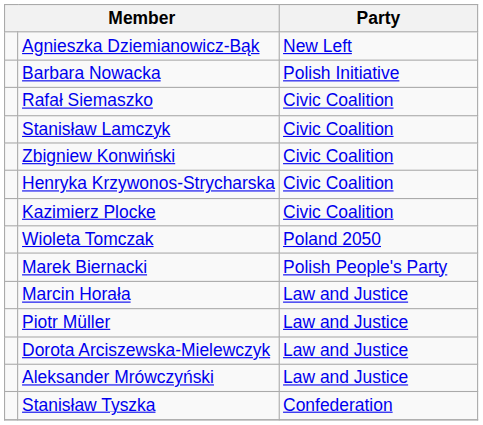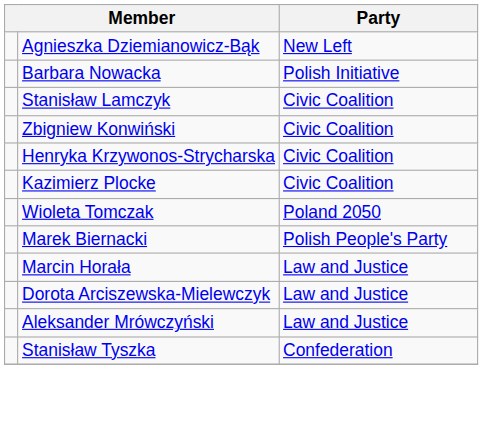- row: (87, 101)
- row: (66, 322)
